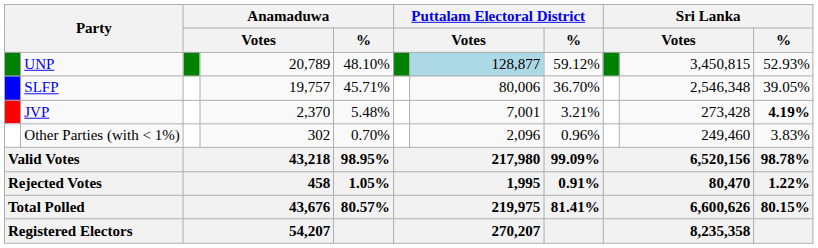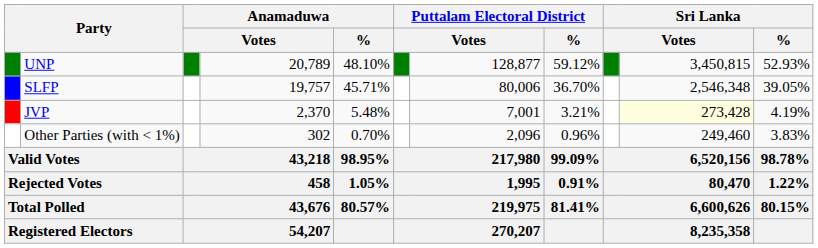(516, 64) lightblue background -> (516, 64) no background
(726, 111) no background -> (726, 111) lightyellow background
(789, 111) bold -> (790, 111) normal
